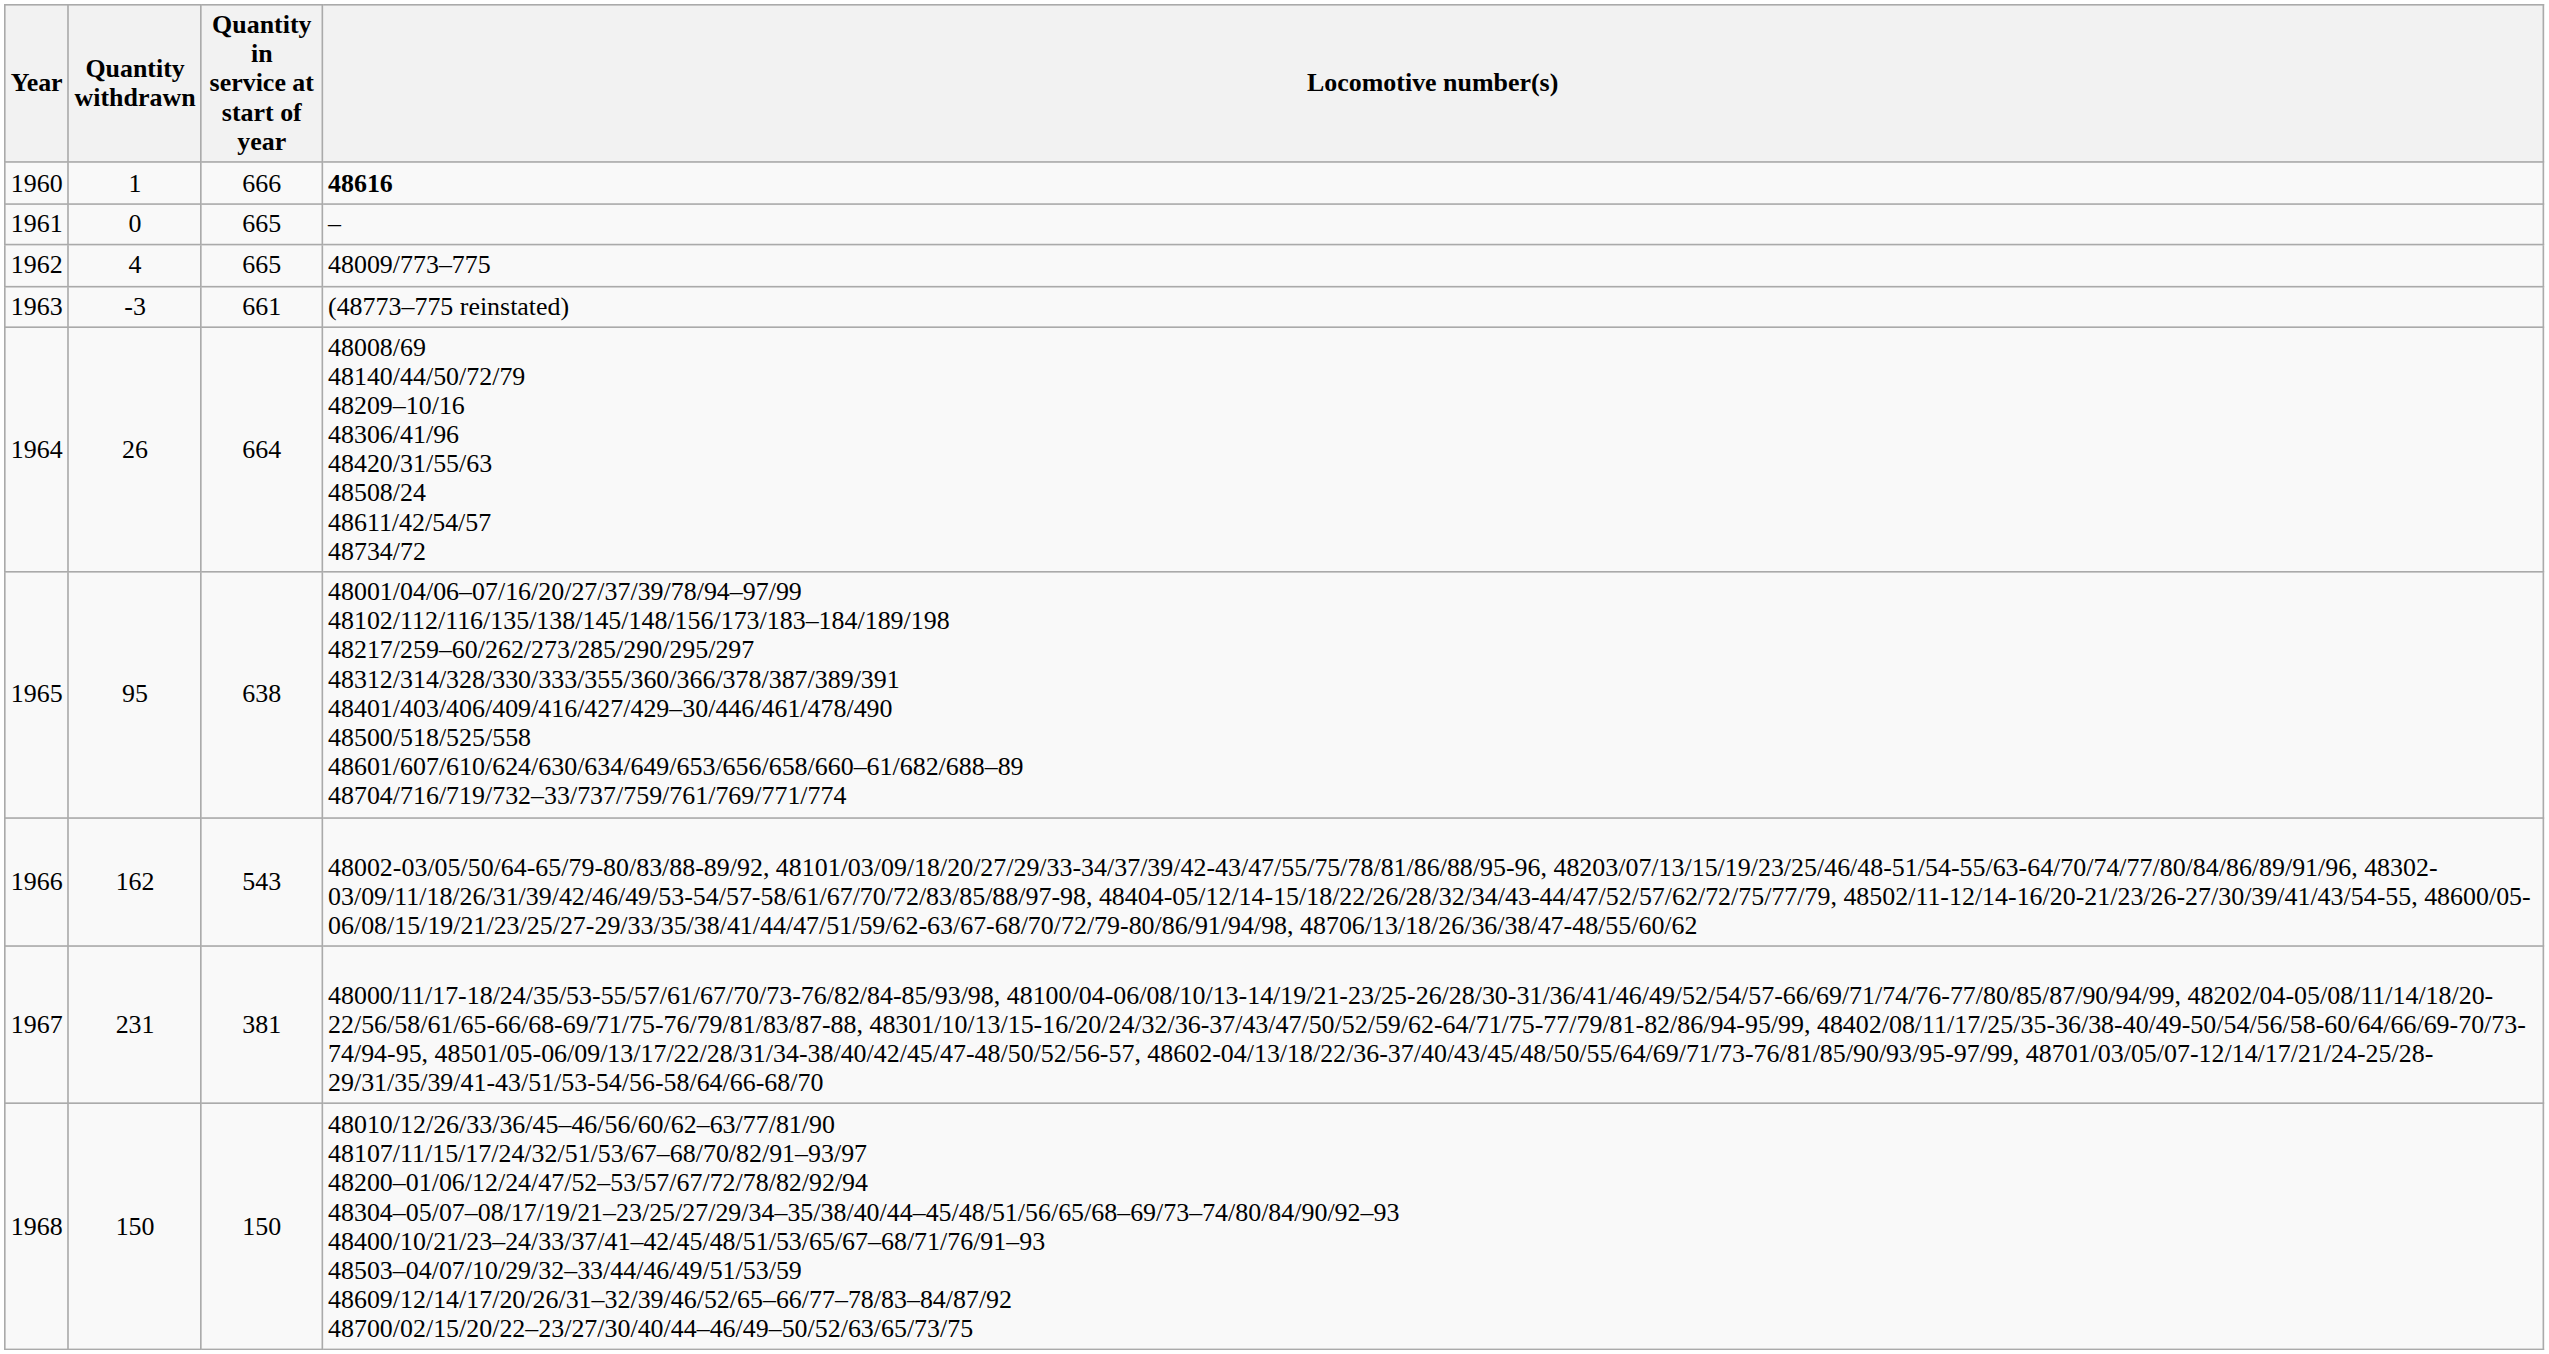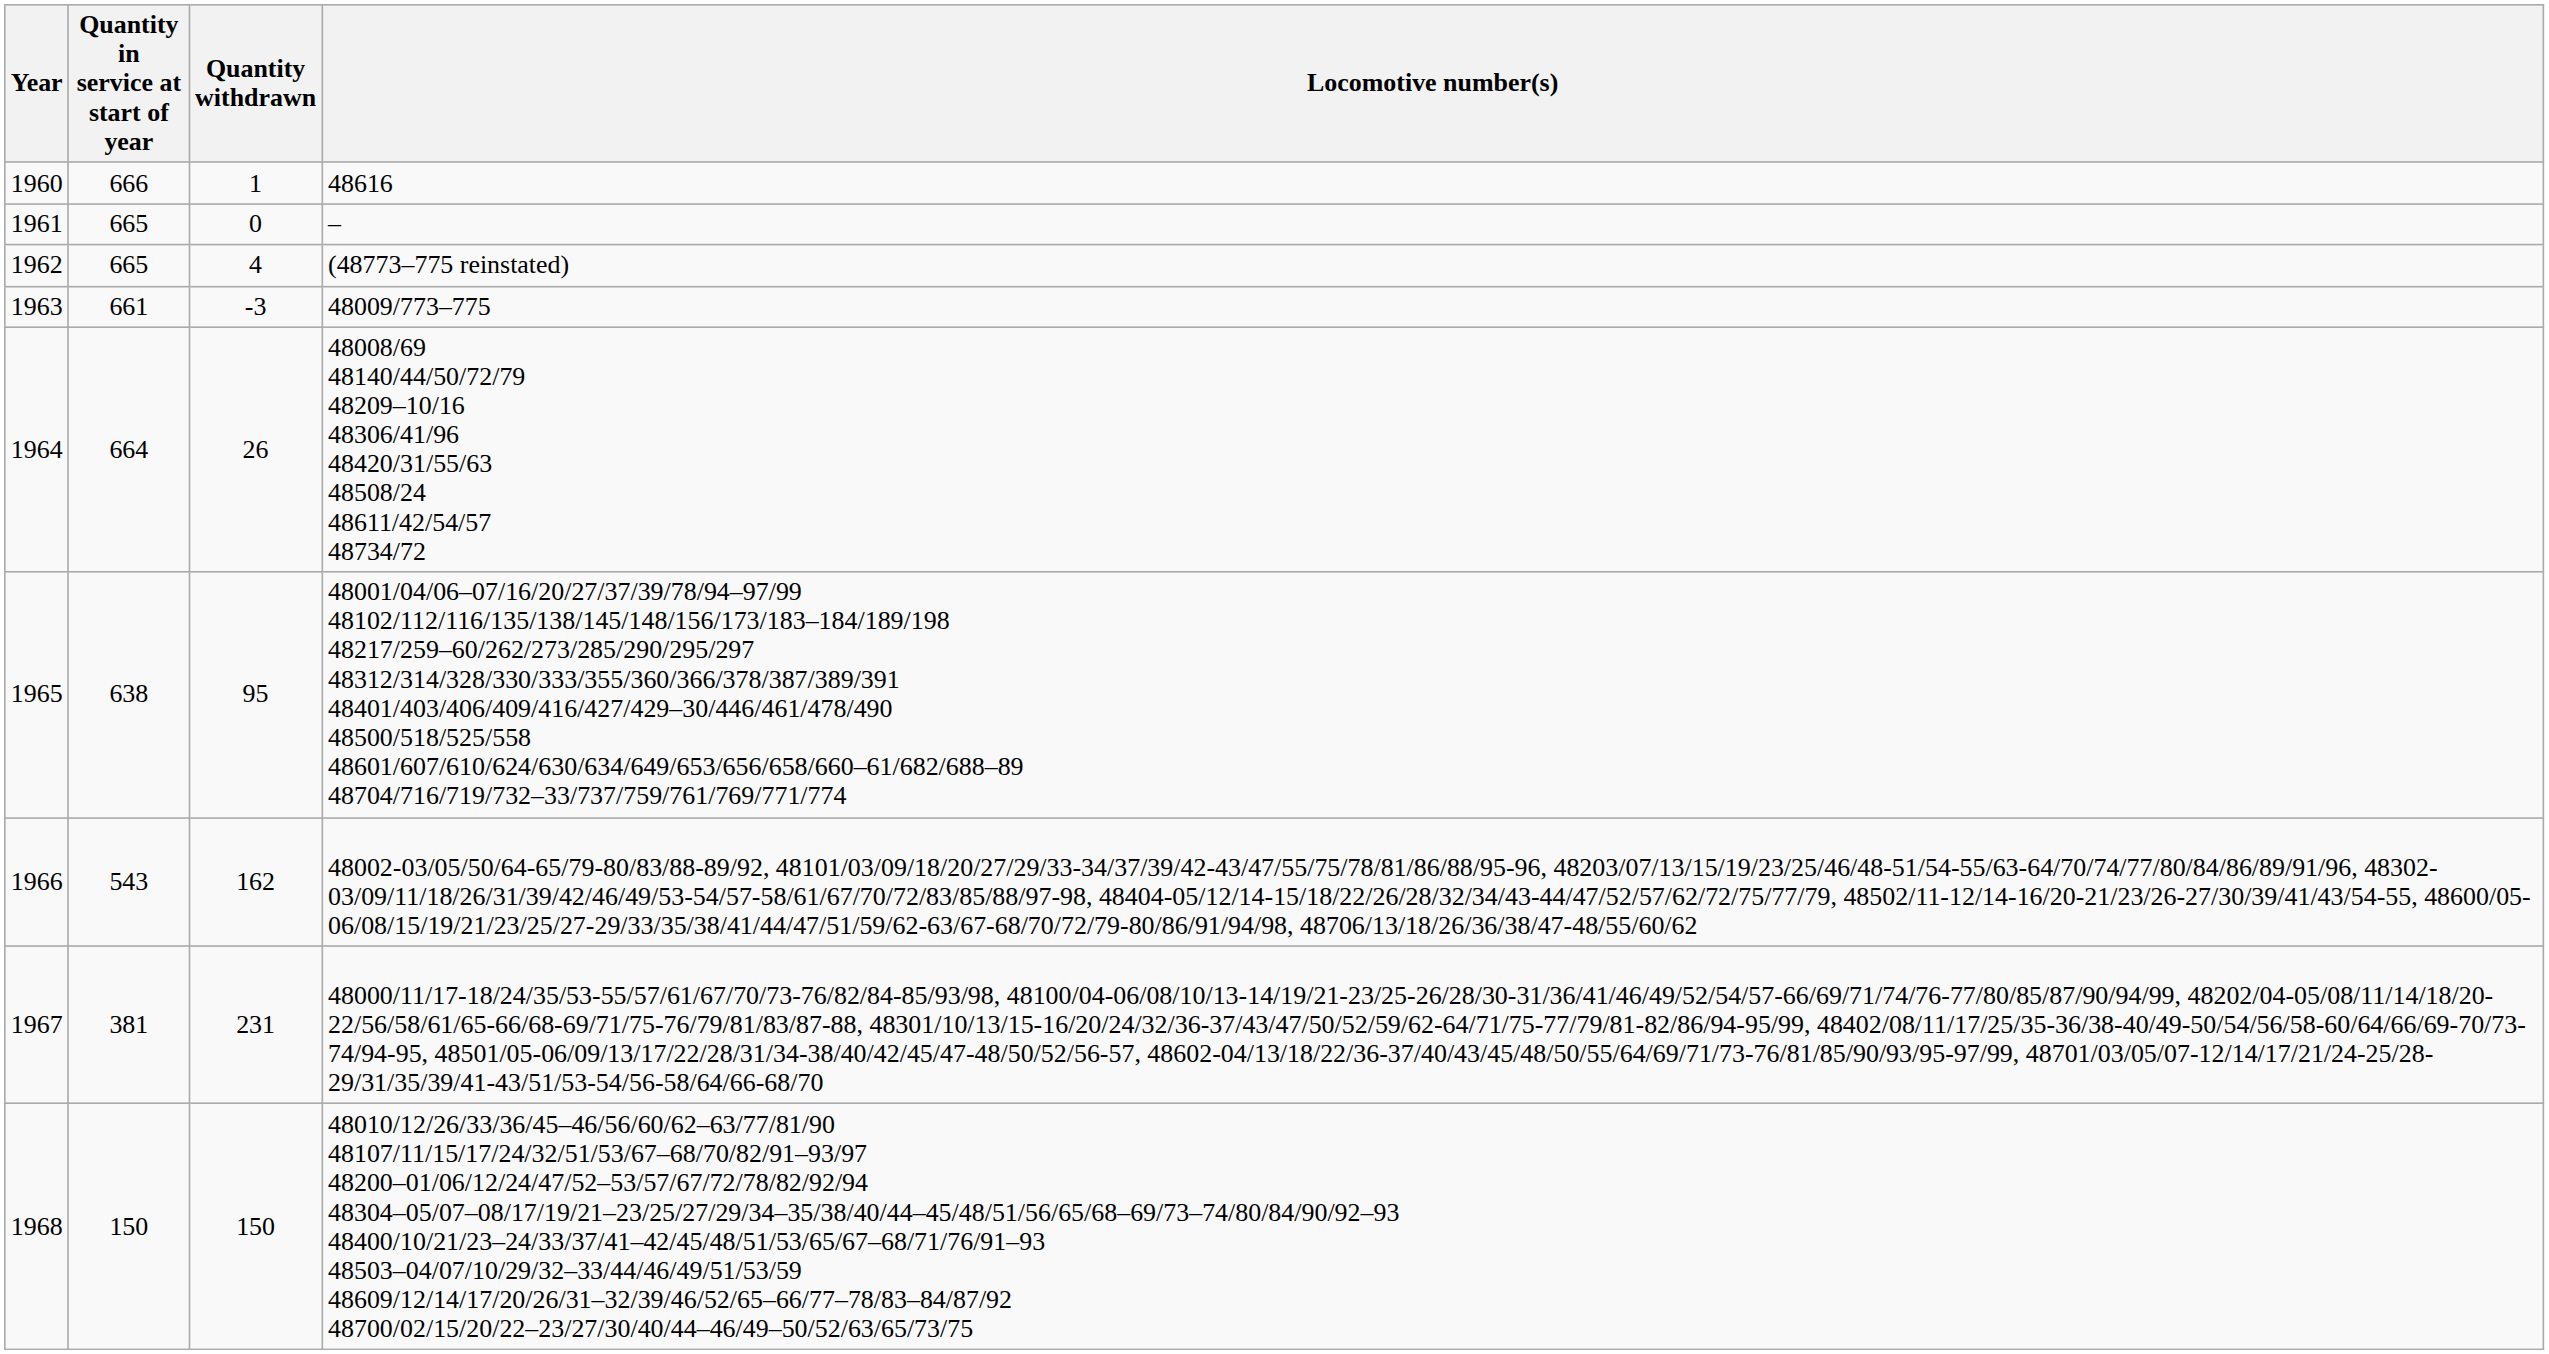columns swapped: (262, 83) <-> (135, 83)
(360, 182) bold -> (360, 182) normal
(409, 265) 48009/773–775 -> (449, 265) (48773–775 reinstated)
(449, 306) (48773–775 reinstated) -> (409, 306) 48009/773–775
